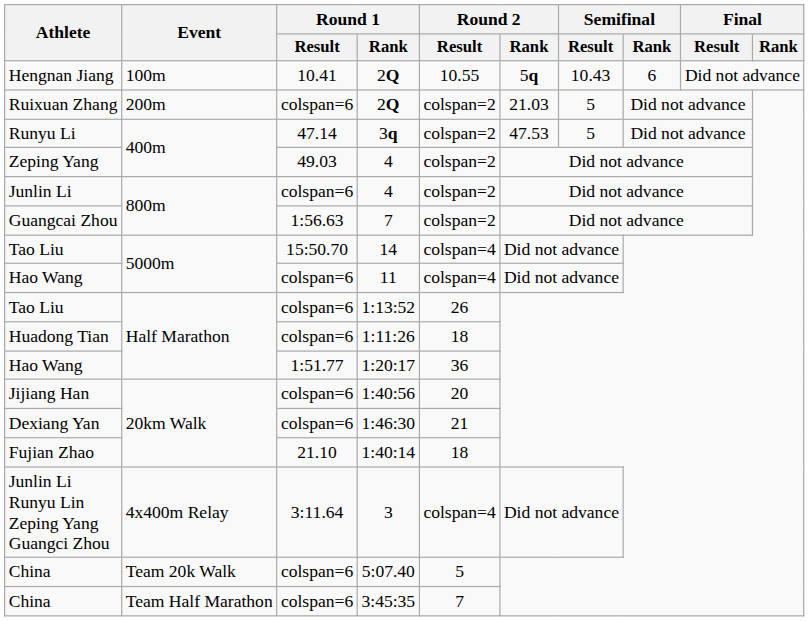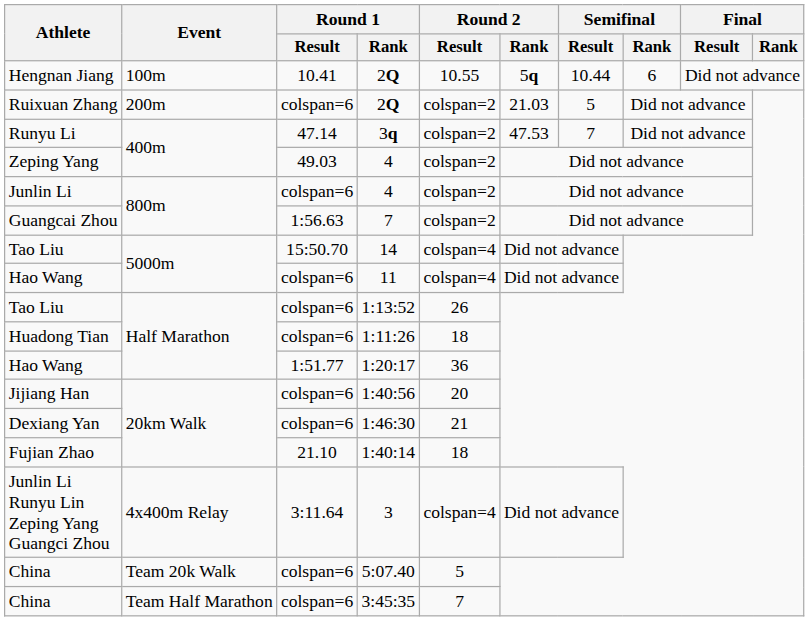(591, 75) 10.43 -> (591, 75) 10.44
(591, 133) 5 -> (591, 133) 7
